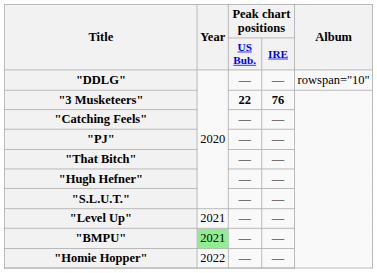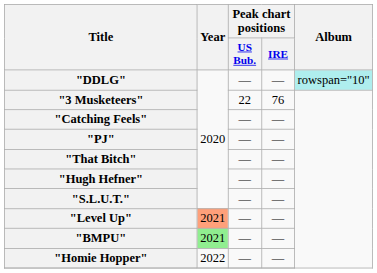(334, 80) no background -> (334, 80) paleturquoise background
(245, 99) bold -> (245, 99) normal
(278, 99) bold -> (278, 99) normal
(213, 218) no background -> (213, 218) lightsalmon background
